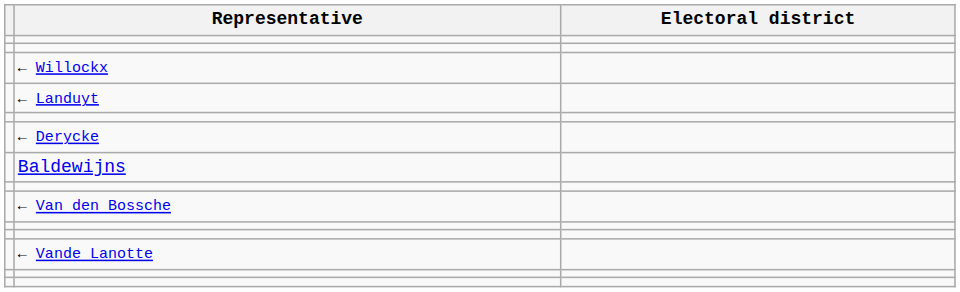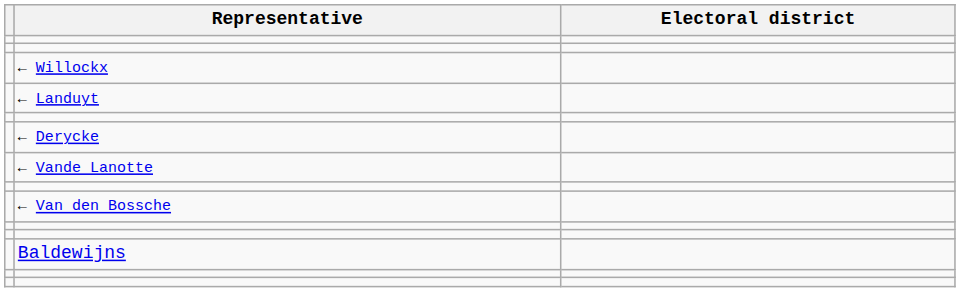rows swapped: (9, 253) <-> (9, 167)
